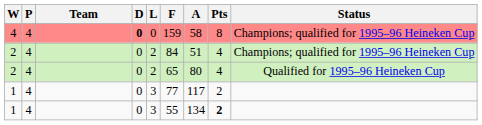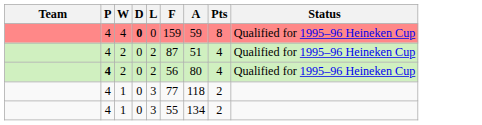columns swapped: (84, 14) <-> (13, 14)
(196, 33) 58 -> (196, 33) 59
(354, 33) Champions; qualified for 1995–96 Heineken Cup -> (325, 33) Qualified for 1995–96 Heineken Cup
(172, 52) 84 -> (172, 52) 87
(354, 52) Champions; qualified for 1995–96 Heineken Cup -> (325, 52) Qualified for 1995–96 Heineken Cup
(29, 71) normal -> (108, 71) bold
(172, 71) 65 -> (172, 71) 56
(196, 91) 117 -> (196, 91) 118
(219, 110) bold -> (219, 110) normal
